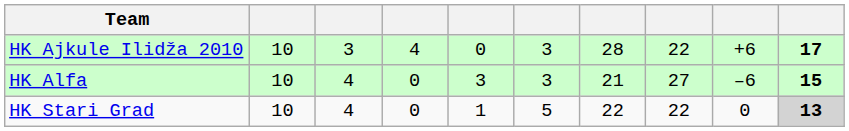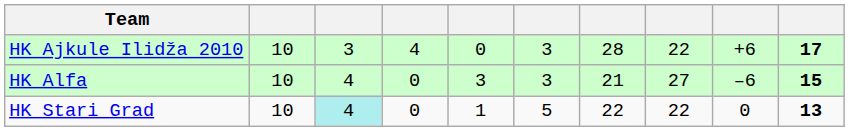(349, 111) no background -> (349, 111) paleturquoise background
(811, 111) lightgrey background -> (811, 111) no background
